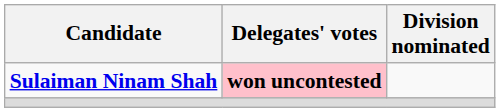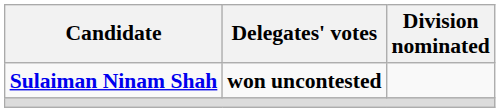(304, 80) pink background -> (304, 80) no background
